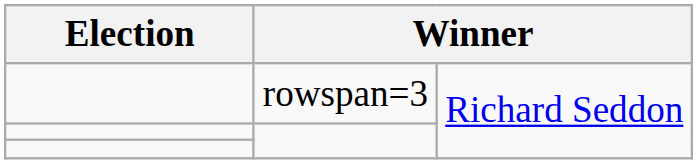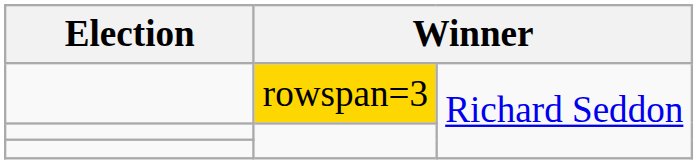(345, 92) no background -> (345, 92) gold background
